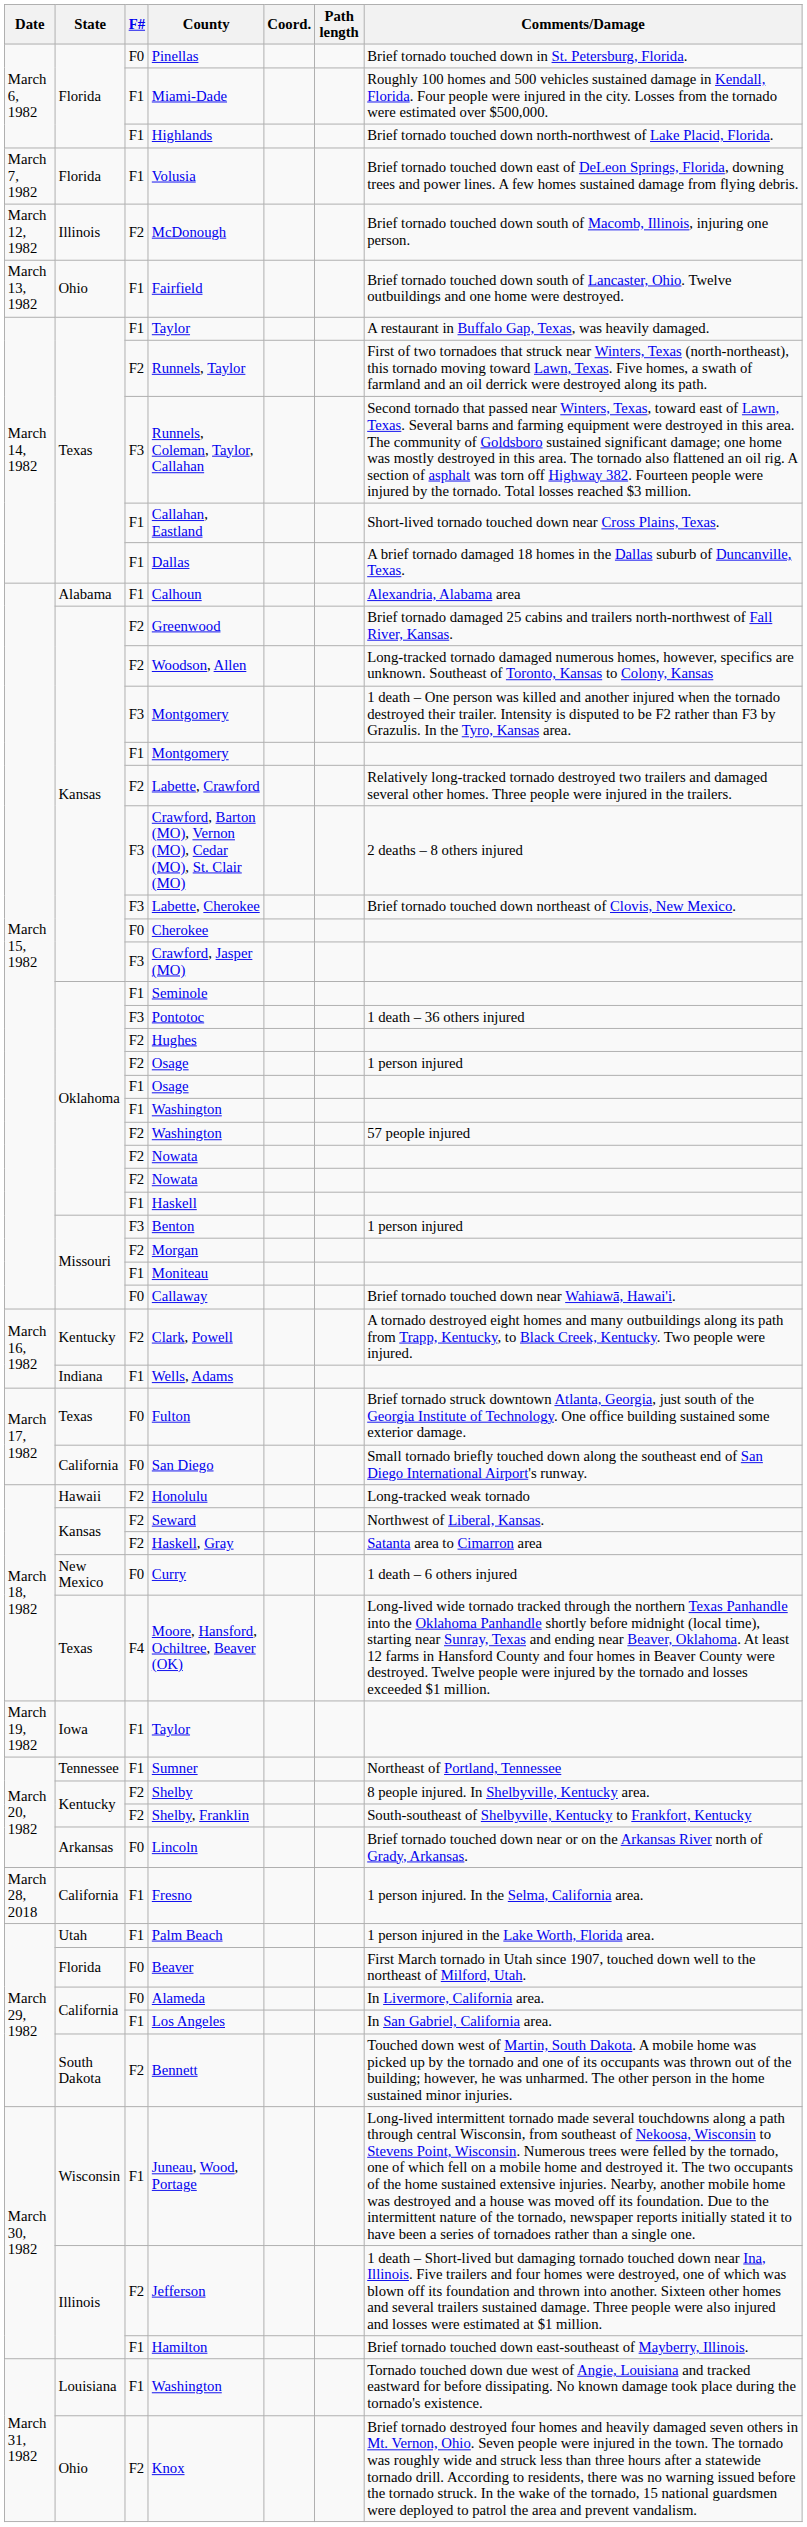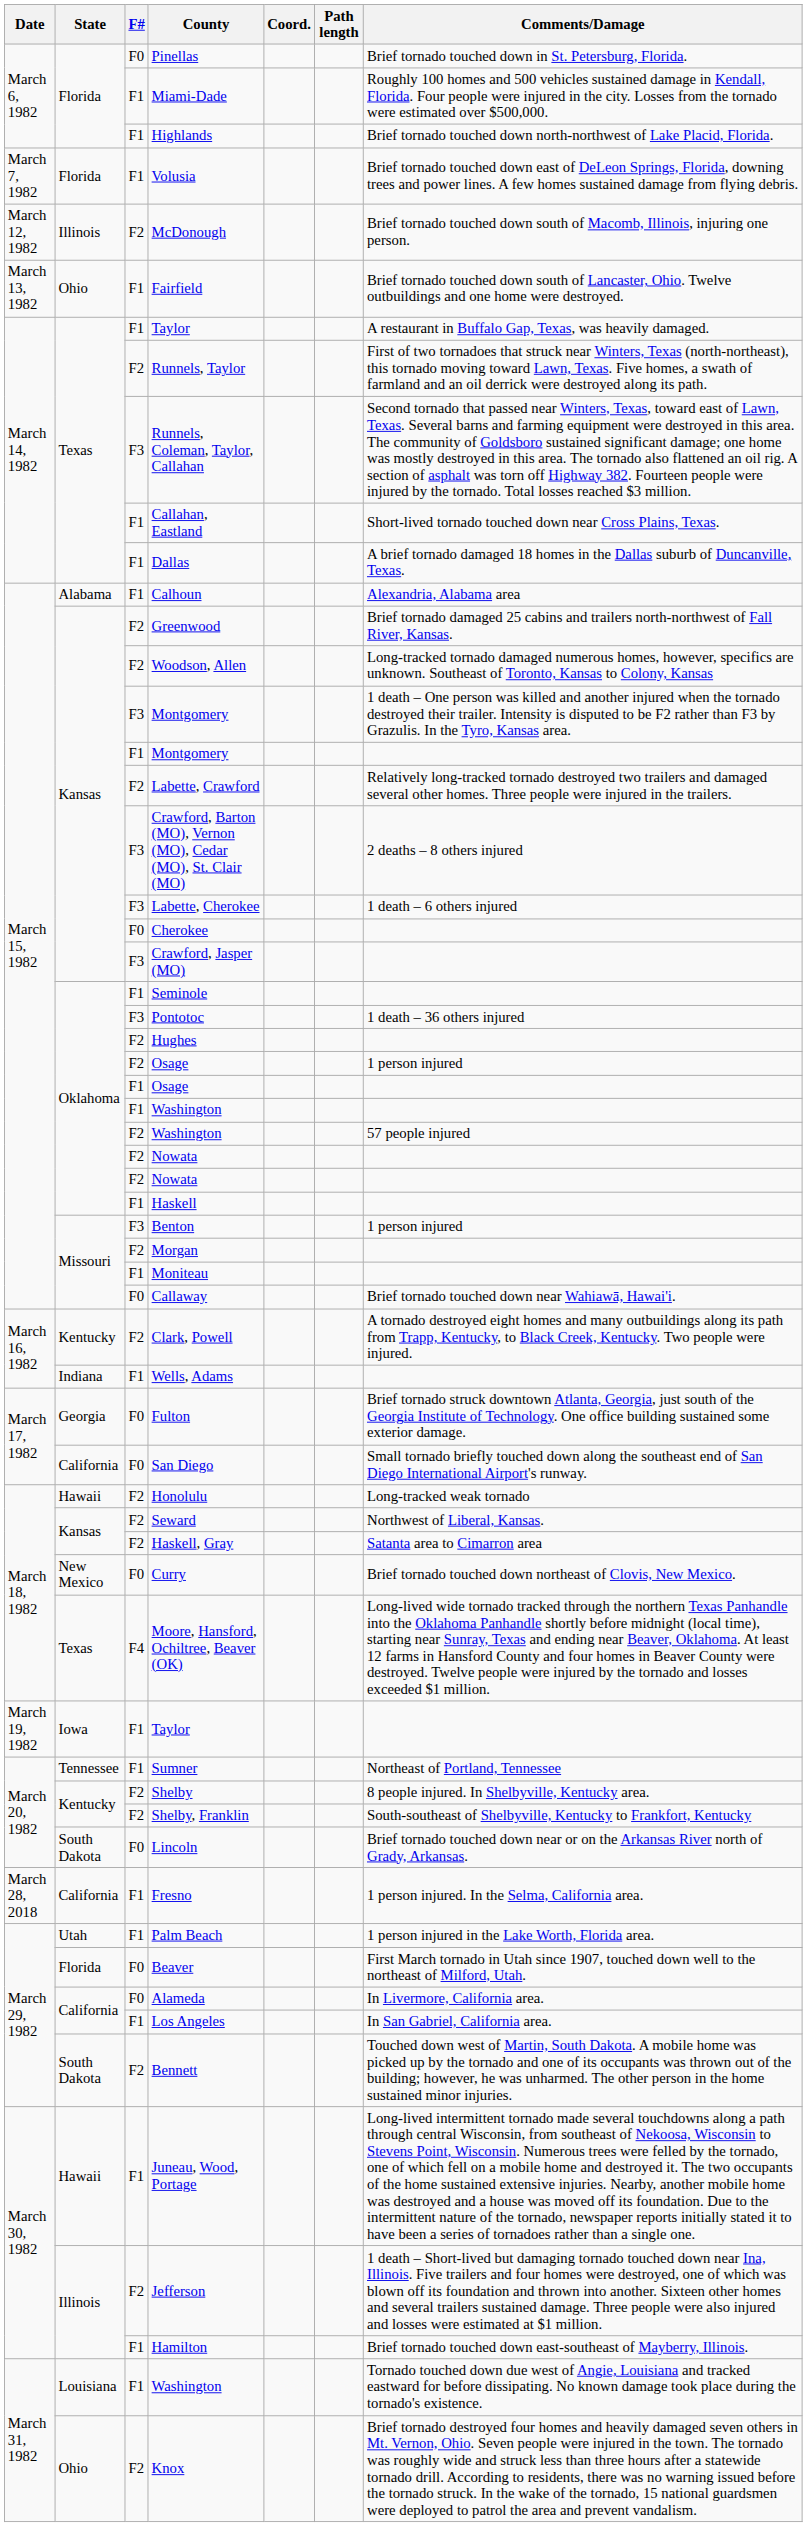(552, 906) Brief tornado touched down northeast of Clovis, New Mexico. -> (442, 906) 1 death – 6 others injured
(76, 1416) Texas -> (82, 1416) Georgia
(442, 1574) 1 death – 6 others injured -> (551, 1574) Brief tornado touched down northeast of Clovis, New Mexico.
(86, 1847) Arkansas -> (80, 1847) South Dakota
(89, 2176) Wisconsin -> (80, 2176) Hawaii
